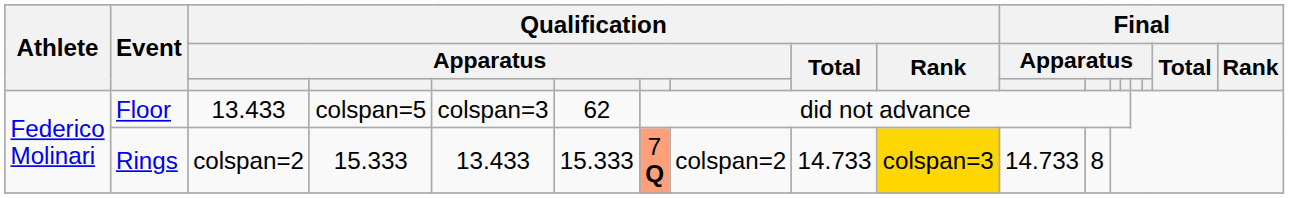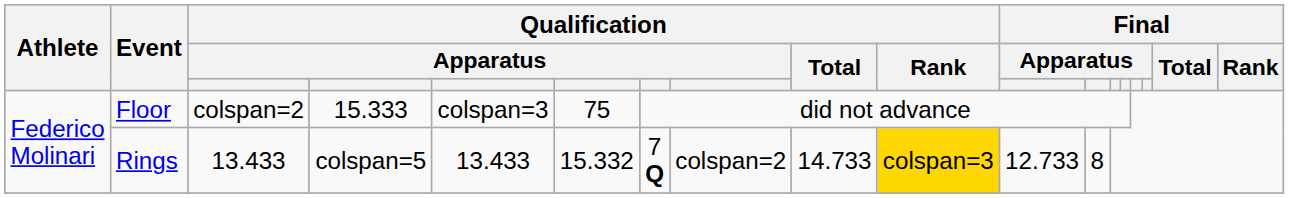(249, 109) 13.433 -> (249, 109) colspan=2
(371, 109) colspan=5 -> (371, 109) 15.333
(597, 109) 62 -> (597, 109) 75
(249, 161) colspan=2 -> (249, 161) 13.433
(371, 161) 15.333 -> (371, 161) colspan=5
(597, 161) 15.333 -> (597, 161) 15.332
(655, 161) lightsalmon background -> (655, 161) no background
(1042, 161) 14.733 -> (1042, 161) 12.733
